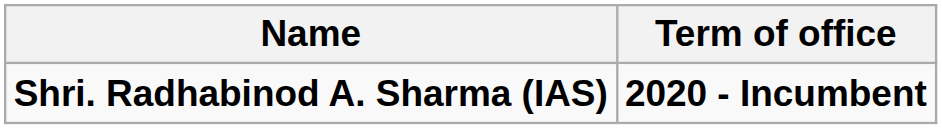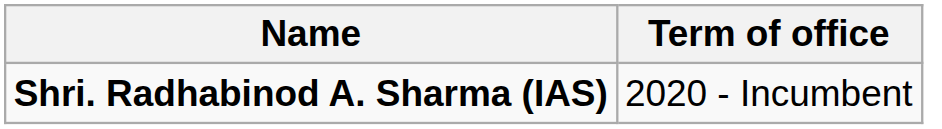(776, 92) bold -> (769, 92) normal
